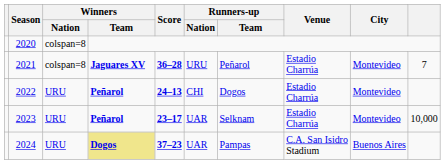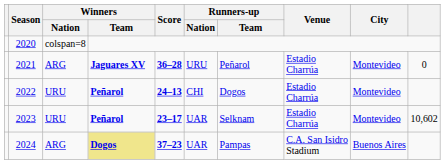(65, 65) colspan=8 -> (55, 65) ARG
(424, 65) 7 -> (424, 65) 0
(424, 118) 10,000 -> (424, 118) 10,602
(55, 145) URU -> (55, 145) ARG
